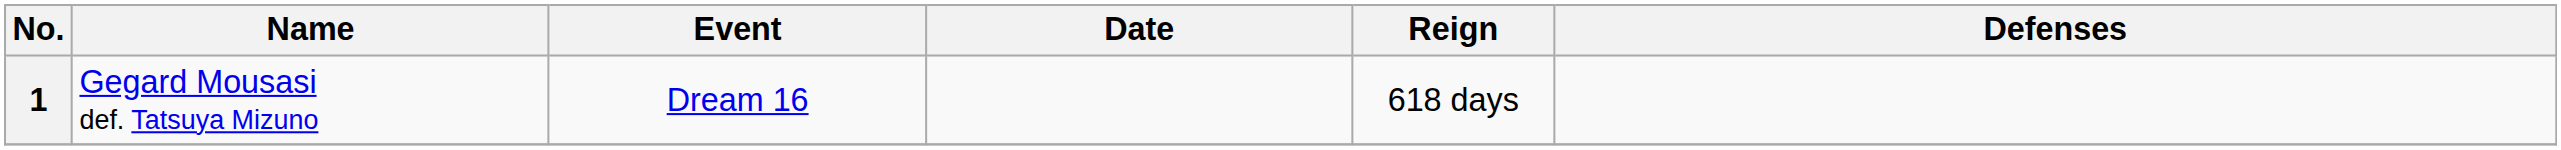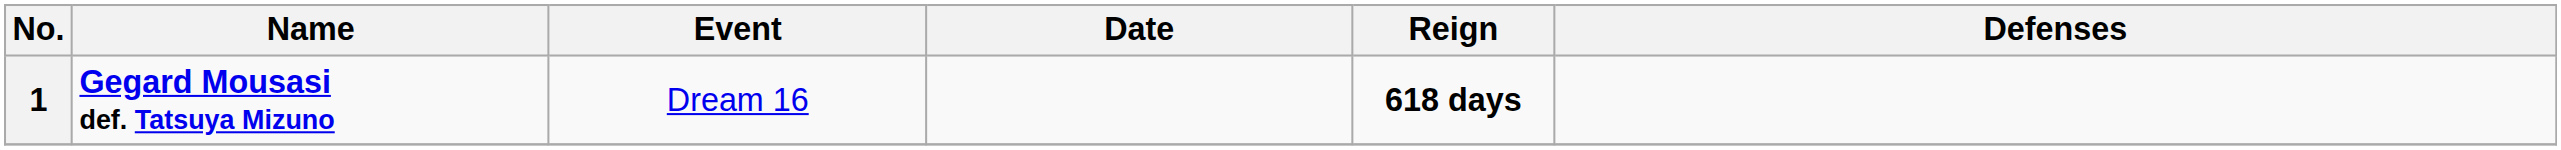(199, 99) normal -> (207, 99) bold
(1453, 99) normal -> (1453, 99) bold
